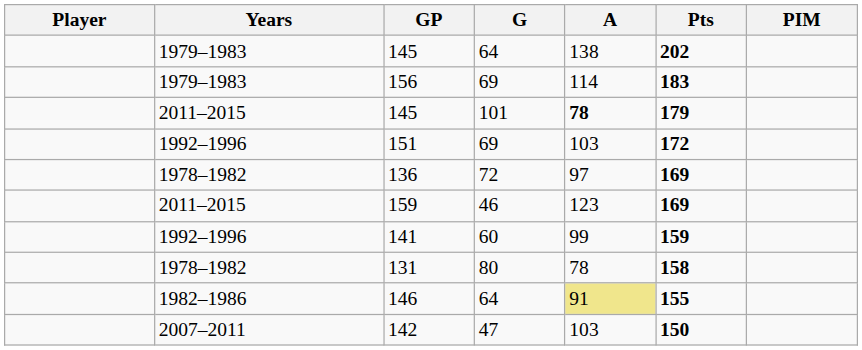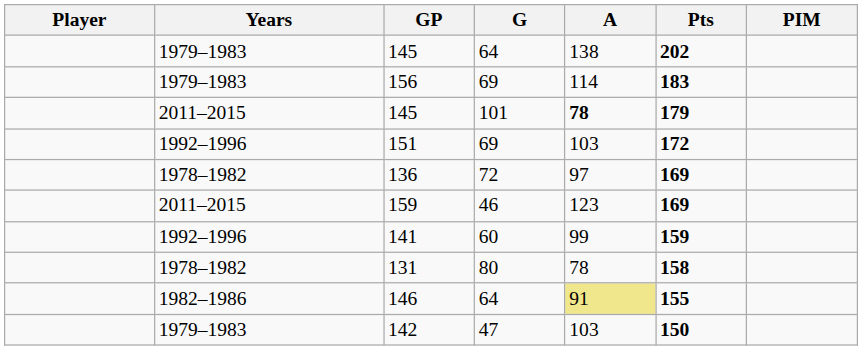(202, 329) 2007–2011 -> (203, 329) 1979–1983
